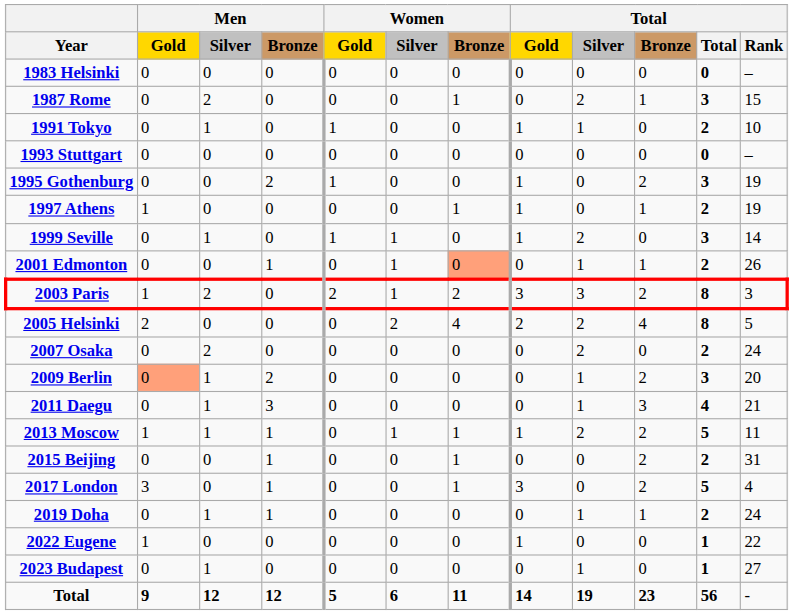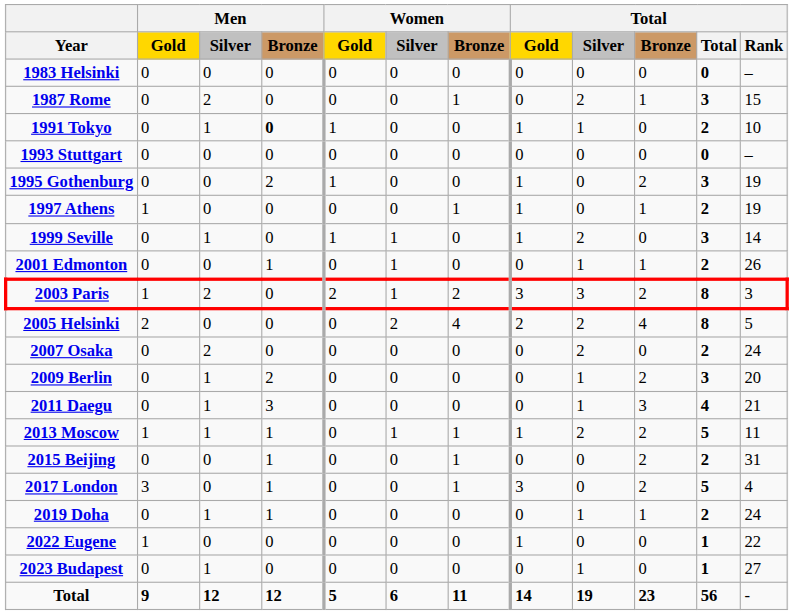(269, 127) normal -> (269, 127) bold
(456, 264) lightsalmon background -> (456, 264) no background
(145, 377) lightsalmon background -> (145, 377) no background
